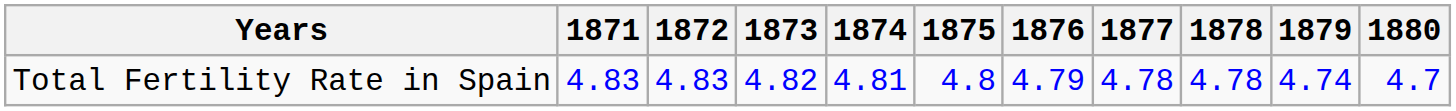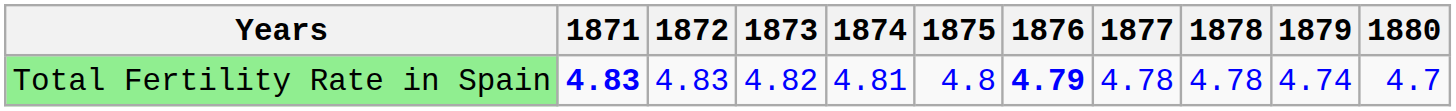(282, 81) no background -> (282, 81) lightgreen background
(603, 81) normal -> (603, 81) bold
(1048, 81) normal -> (1048, 81) bold
